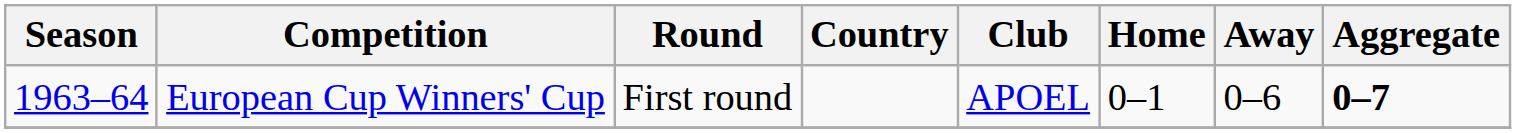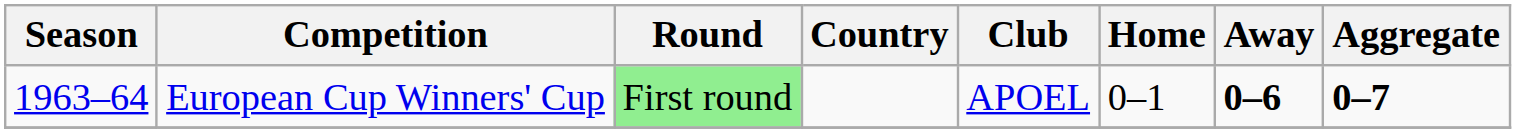(707, 95) no background -> (707, 95) lightgreen background
(1252, 95) normal -> (1252, 95) bold
